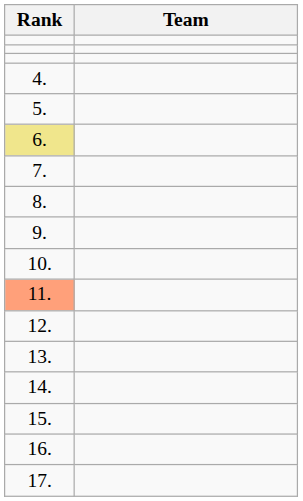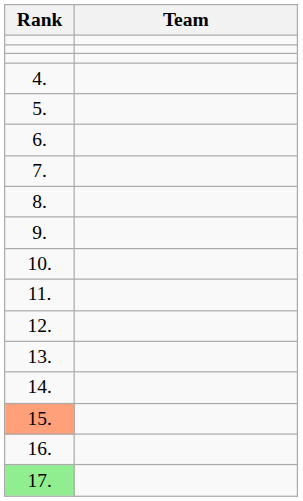(40, 139) khaki background -> (40, 139) no background
(40, 294) lightsalmon background -> (40, 294) no background
(40, 418) no background -> (40, 418) lightsalmon background
(40, 480) no background -> (40, 480) lightgreen background
